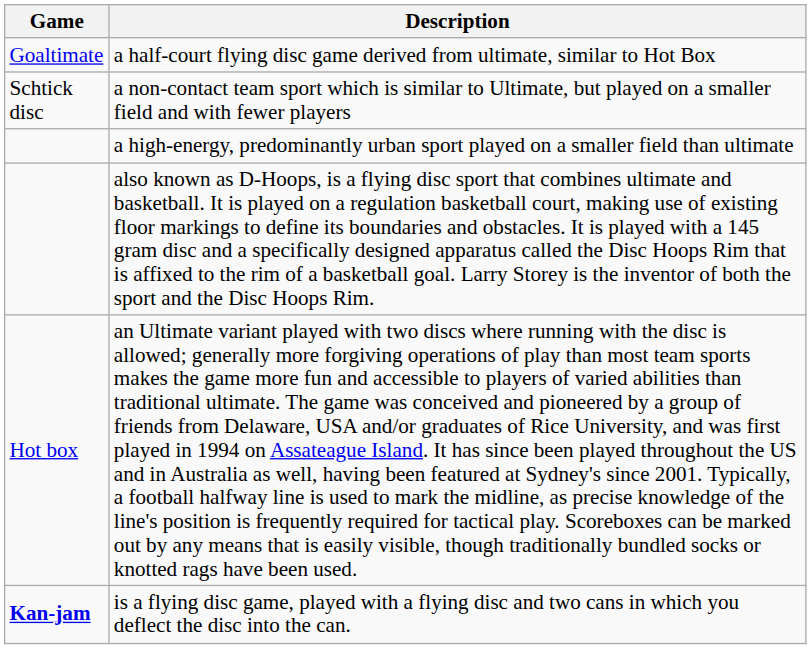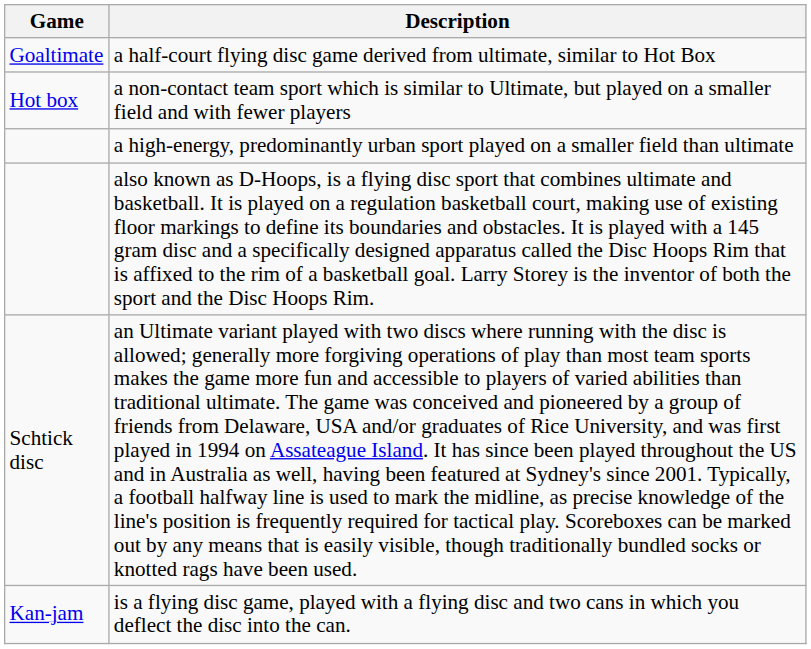(41, 100) Schtick disc -> (44, 100) Hot box
(44, 450) Hot box -> (41, 450) Schtick disc
(50, 614) bold -> (46, 614) normal
